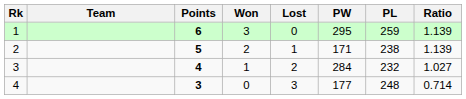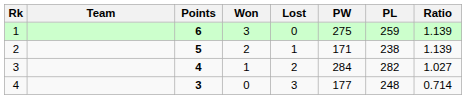(342, 31) 295 -> (342, 31) 275
(390, 67) 232 -> (390, 67) 282
